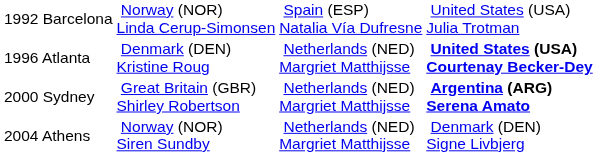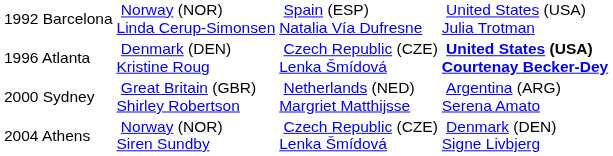(347, 58) Netherlands (NED) Margriet Matthijsse -> (359, 58) Czech Republic (CZE) Lenka Šmídová
(489, 96) bold -> (501, 96) normal
(347, 135) Netherlands (NED) Margriet Matthijsse -> (359, 135) Czech Republic (CZE) Lenka Šmídová
